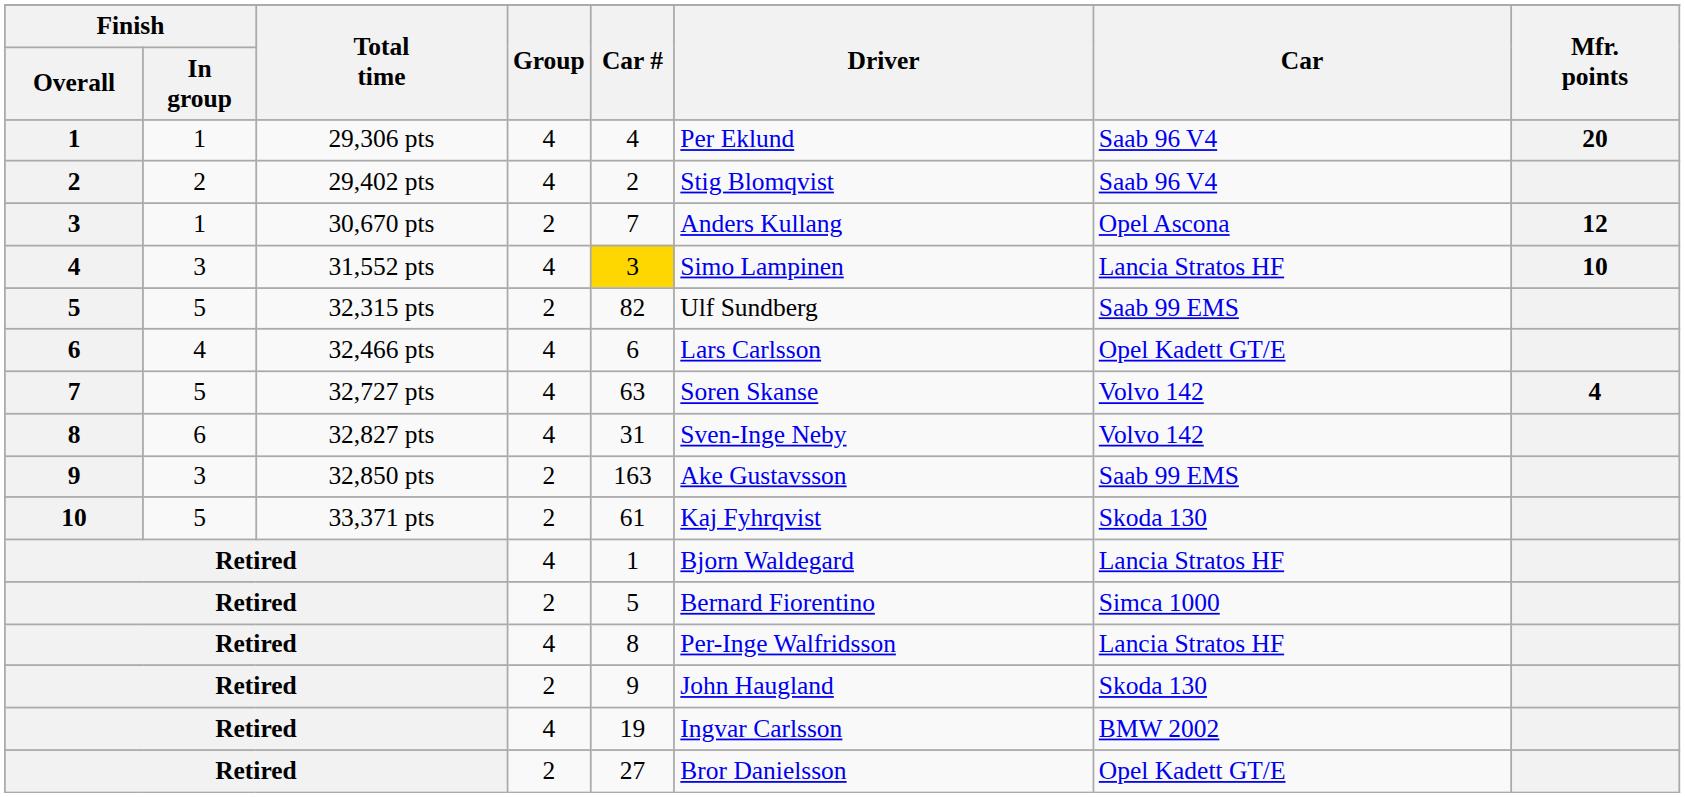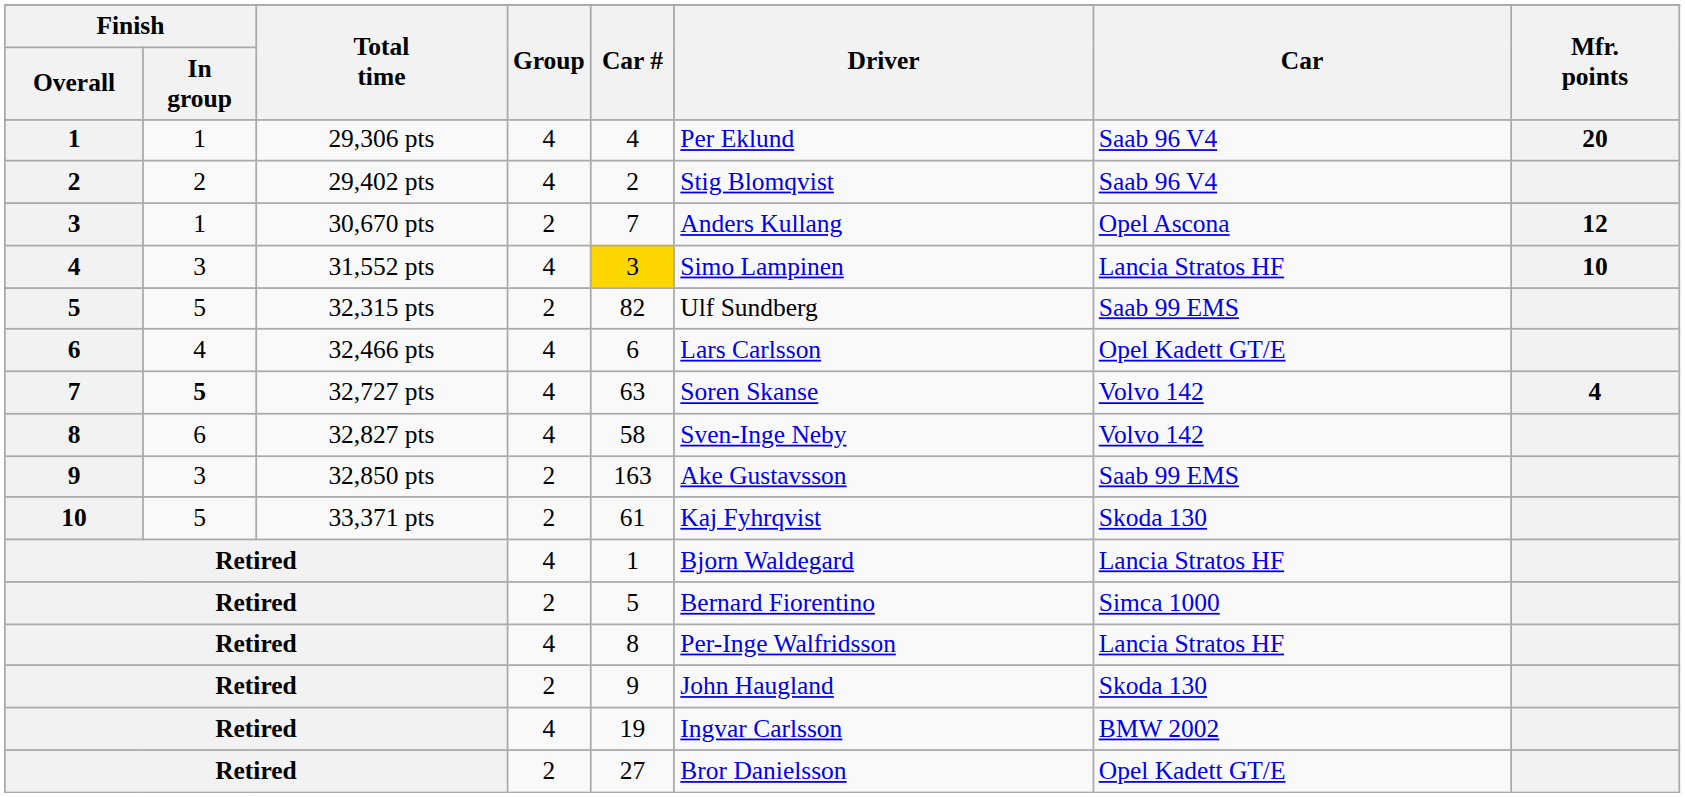(200, 392) normal -> (200, 392) bold
(633, 434) 31 -> (633, 434) 58
